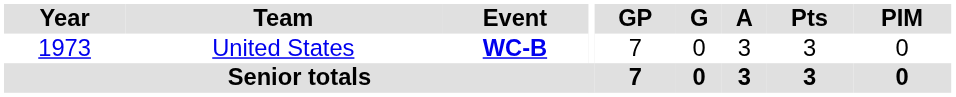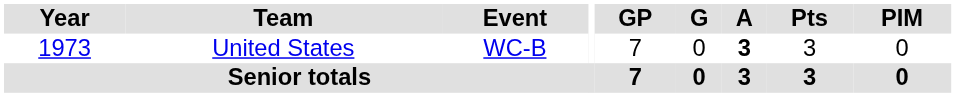(515, 48) bold -> (515, 48) normal
(744, 48) normal -> (744, 48) bold
